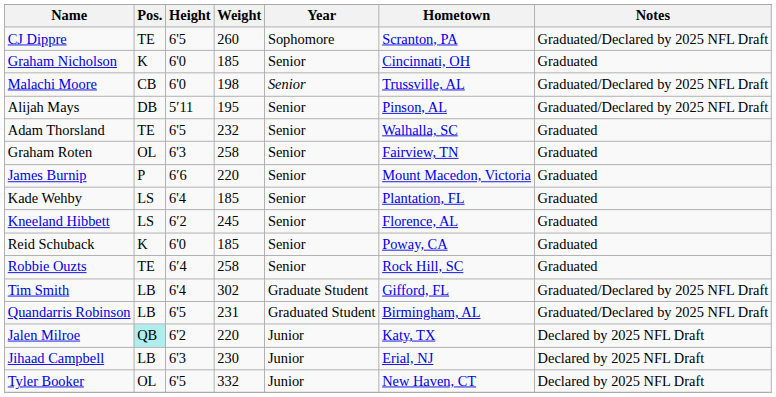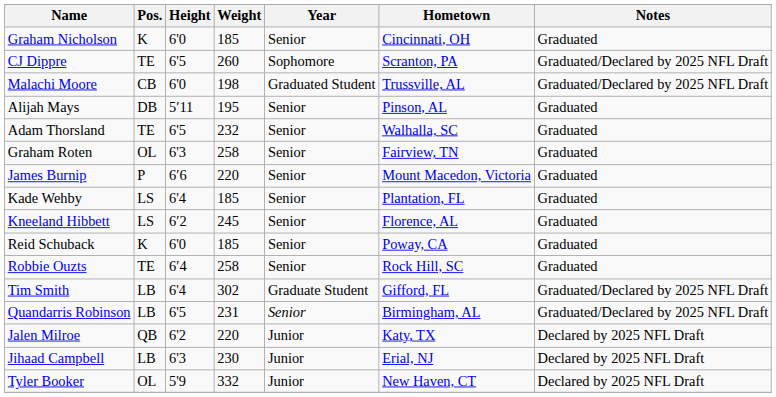rows swapped: (62, 61) <-> (37, 38)
(287, 84) Senior -> (322, 84) Graduated Student
(653, 107) Graduated/Declared by 2025 NFL Draft -> (568, 107) Graduated
(322, 312) Graduated Student -> (287, 312) Senior
(147, 335) paleturquoise background -> (147, 335) no background
(178, 381) 6'5 -> (178, 381) 5'9
